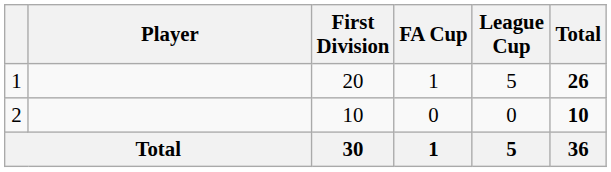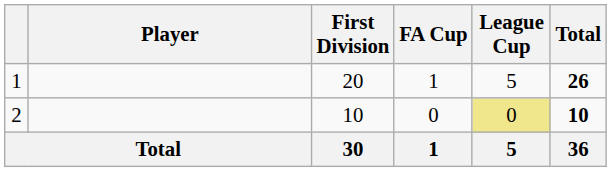(512, 115) no background -> (512, 115) khaki background
